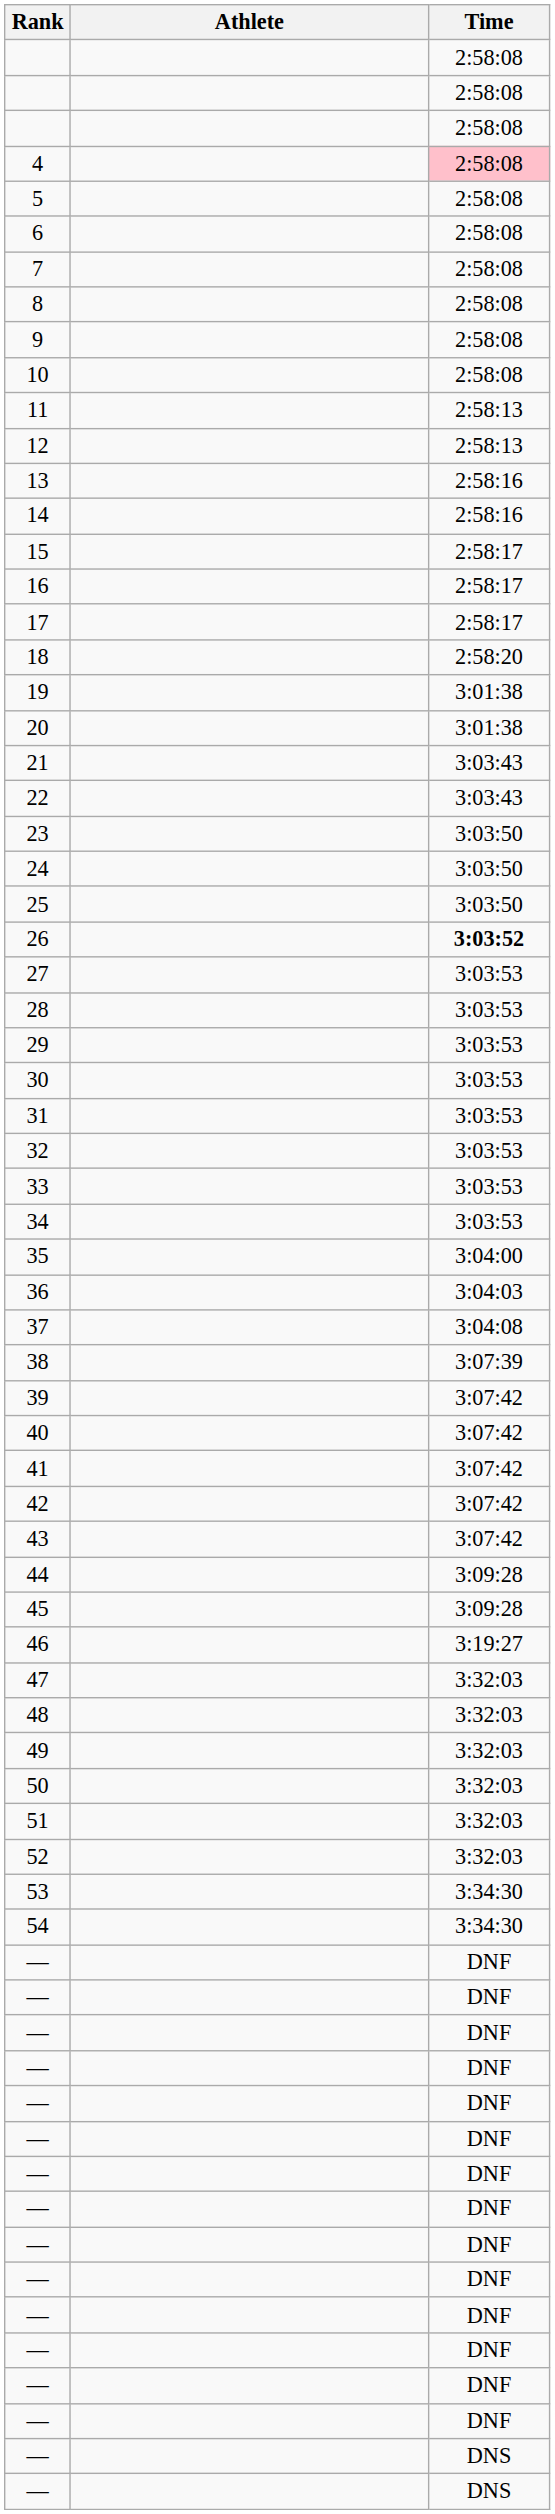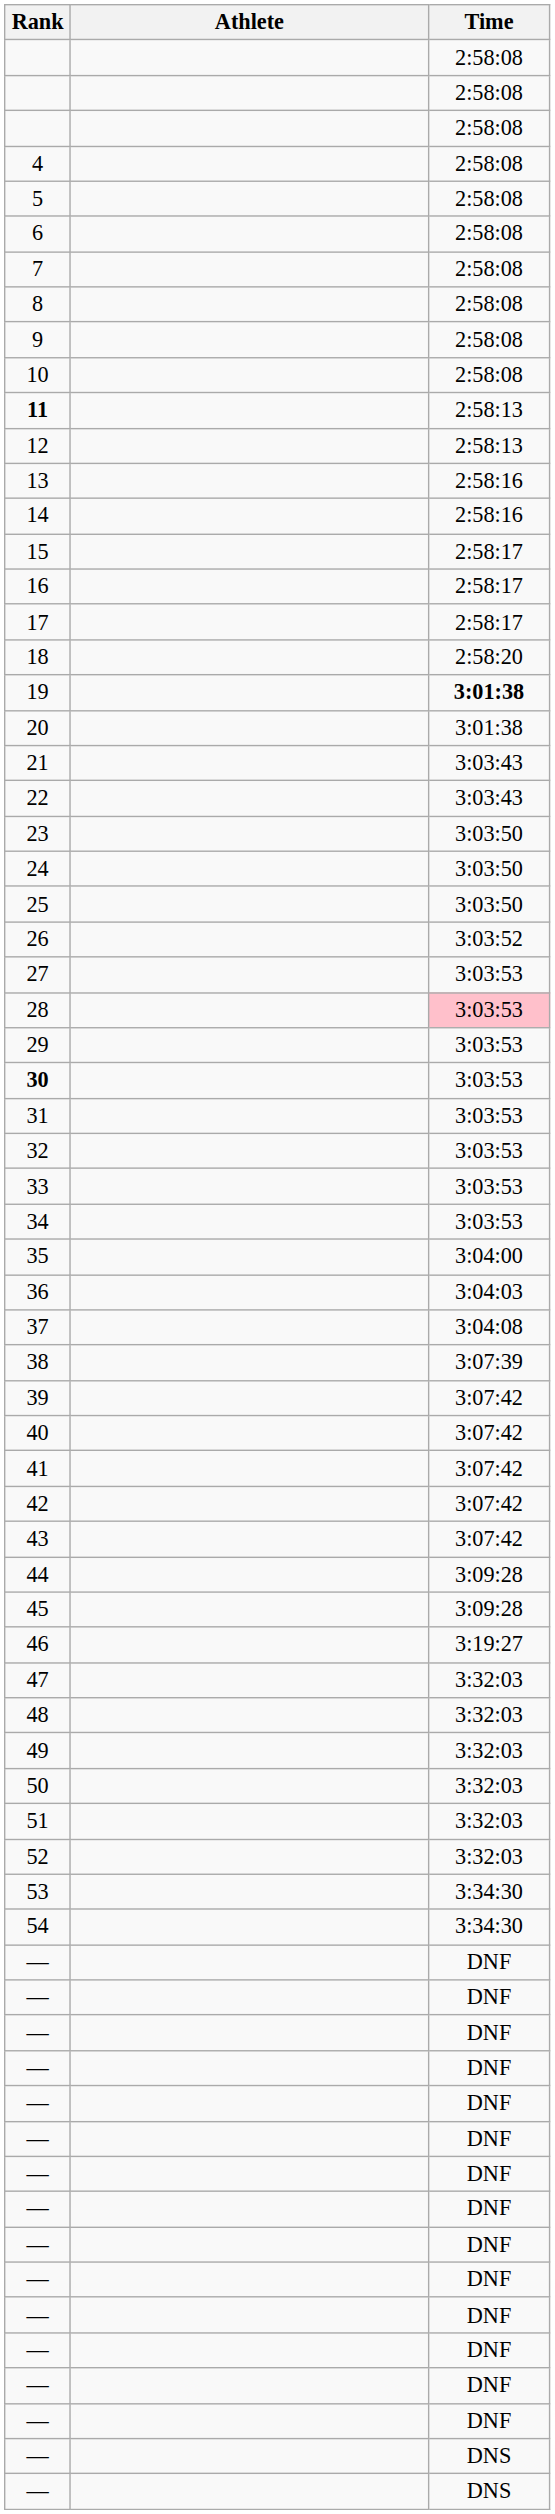(489, 163) pink background -> (489, 163) no background
(38, 410) normal -> (38, 410) bold
(489, 692) normal -> (489, 692) bold
(489, 939) bold -> (489, 939) normal
(489, 1009) no background -> (489, 1009) pink background
(38, 1080) normal -> (38, 1080) bold
